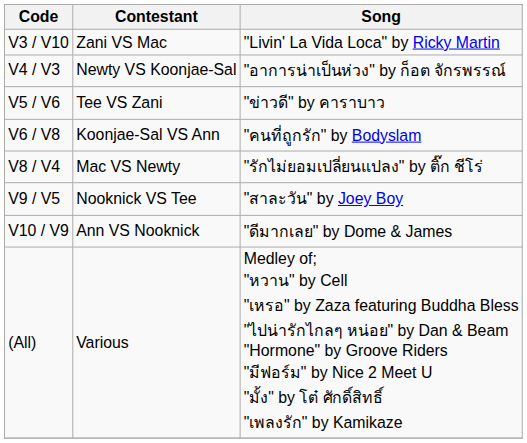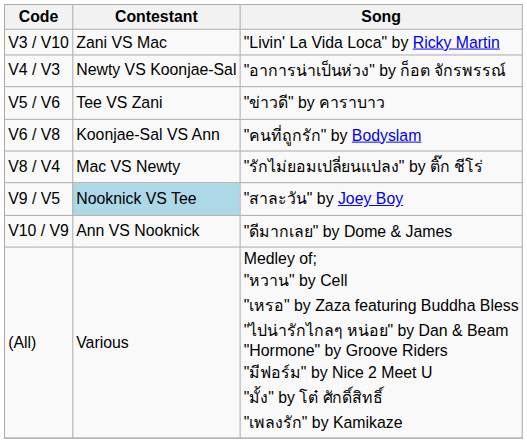(136, 198) no background -> (136, 198) lightblue background
